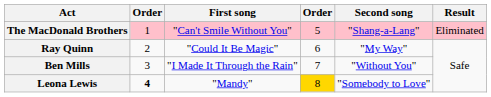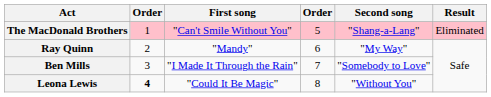(232, 48) "Could It Be Magic" -> (232, 48) "Mandy"
(384, 65) "Without You" -> (384, 65) "Somebody to Love"
(232, 83) "Mandy" -> (232, 83) "Could It Be Magic"
(317, 83) gold background -> (317, 83) no background
(384, 83) "Somebody to Love" -> (384, 83) "Without You"
